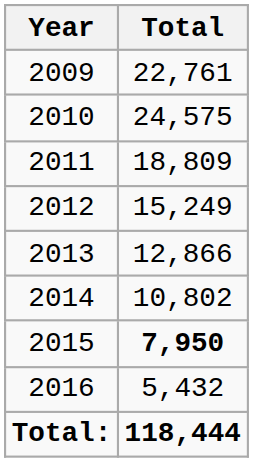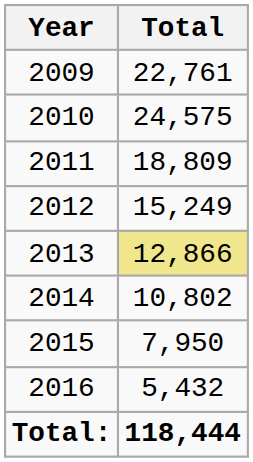(183, 253) no background -> (183, 253) khaki background
(183, 344) bold -> (183, 344) normal
